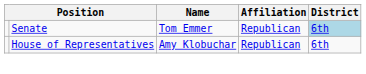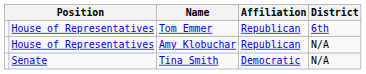(29, 29) Senate -> (83, 29) House of Representatives
(320, 29) lightblue background -> (320, 29) no background
(320, 45) 6th -> (320, 45) N/A
+ row: (189, 61)
